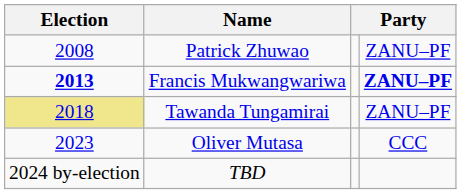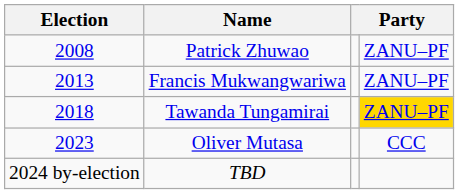(74, 81) bold -> (74, 81) normal
(408, 81) bold -> (406, 81) normal
(74, 111) khaki background -> (74, 111) no background
(408, 111) no background -> (406, 111) gold background
